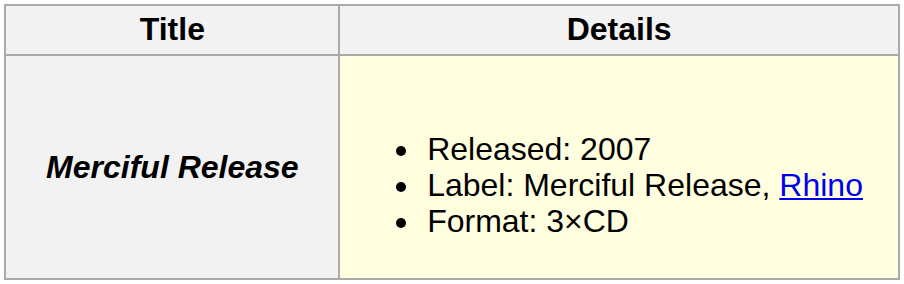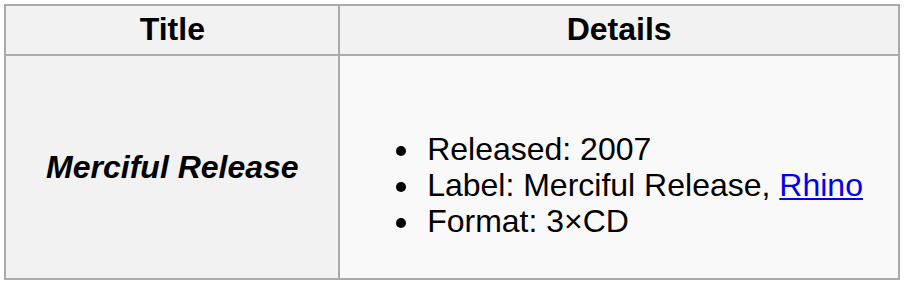(619, 185) lightyellow background -> (619, 185) no background
